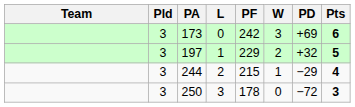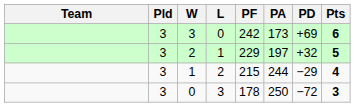columns swapped: (278, 14) <-> (192, 14)
